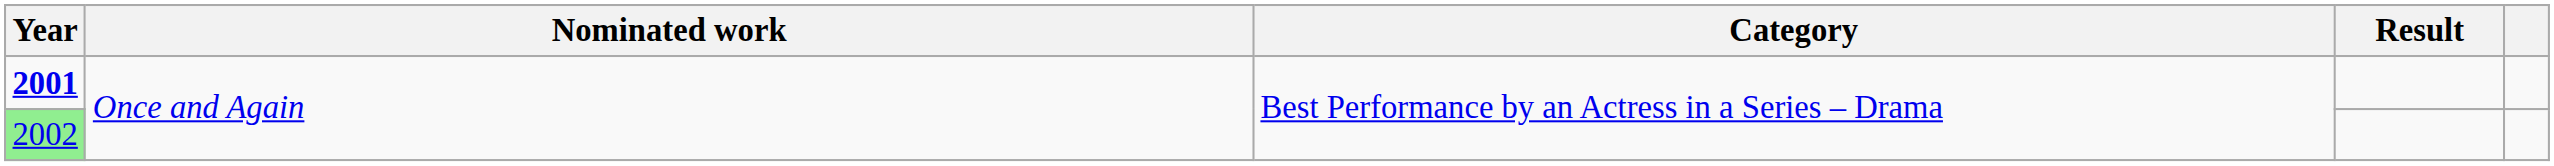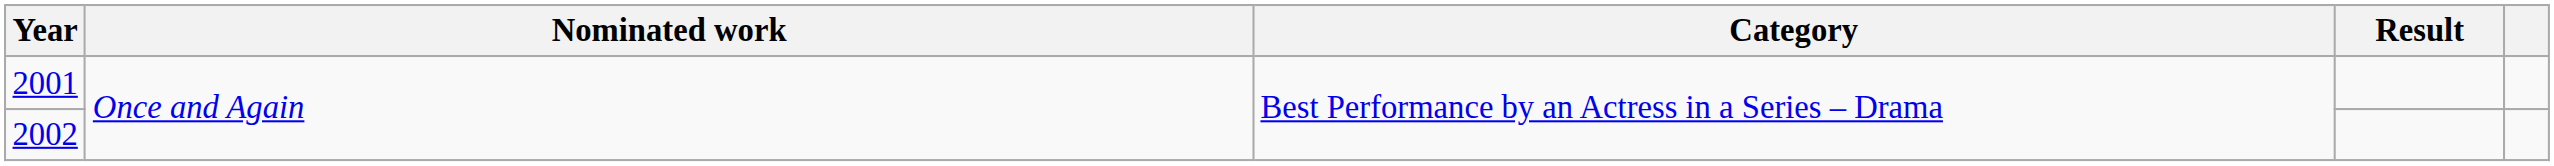(45, 82) bold -> (45, 82) normal
(45, 133) lightgreen background -> (45, 133) no background
